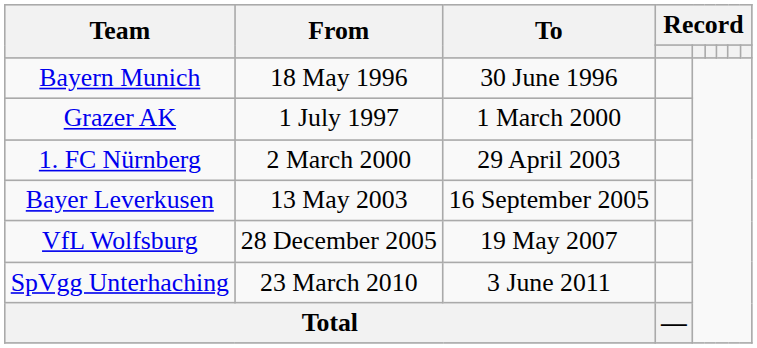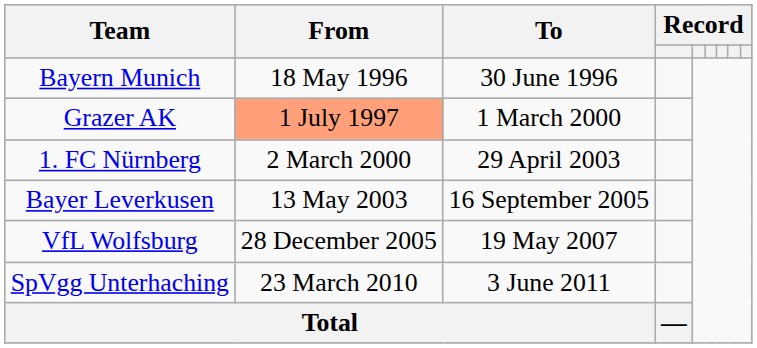(339, 118) no background -> (339, 118) lightsalmon background
